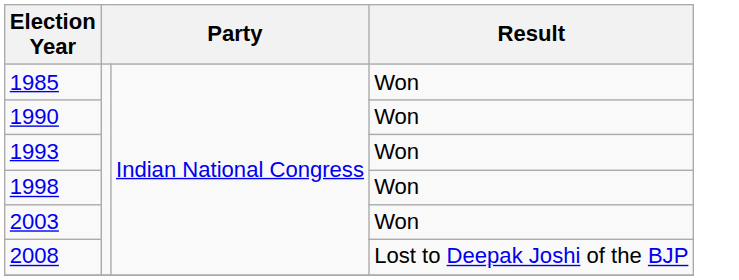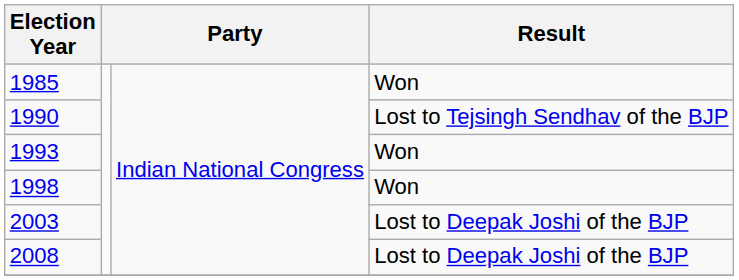(397, 116) Won -> (551, 116) Lost to Tejsingh Sendhav of the BJP
(397, 221) Won -> (531, 221) Lost to Deepak Joshi of the BJP
